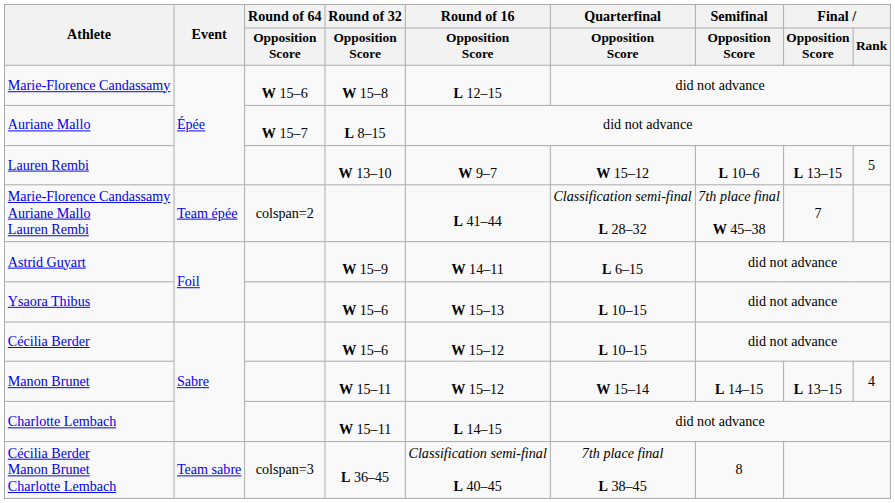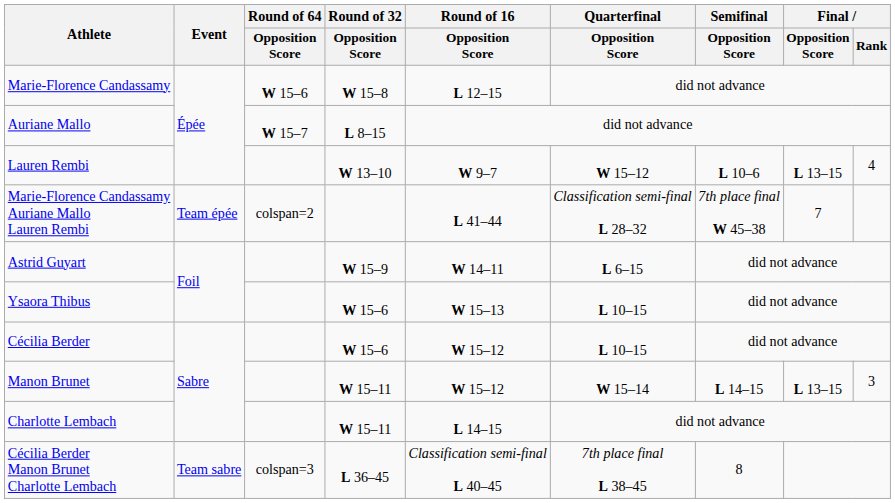(872, 165) 5 -> (872, 165) 4
(872, 382) 4 -> (872, 382) 3
